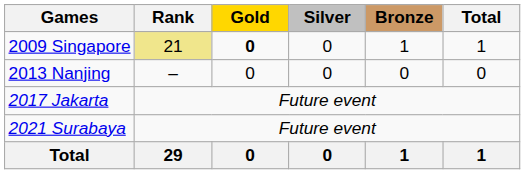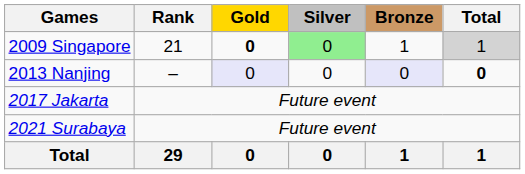(173, 45) khaki background -> (173, 45) no background
(327, 45) no background -> (327, 45) lightgreen background
(481, 45) no background -> (481, 45) lightgrey background
(250, 73) no background -> (250, 73) lavender background
(404, 73) no background -> (404, 73) lavender background
(481, 73) normal -> (481, 73) bold
